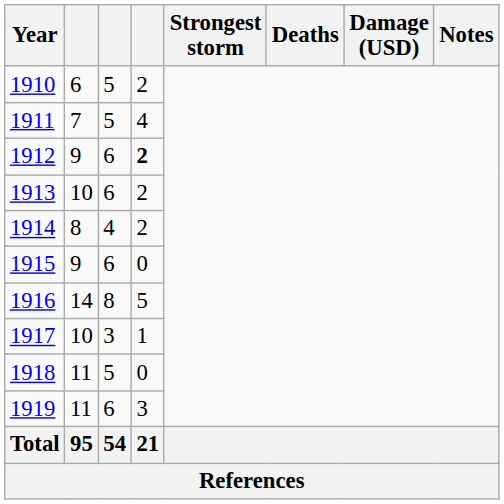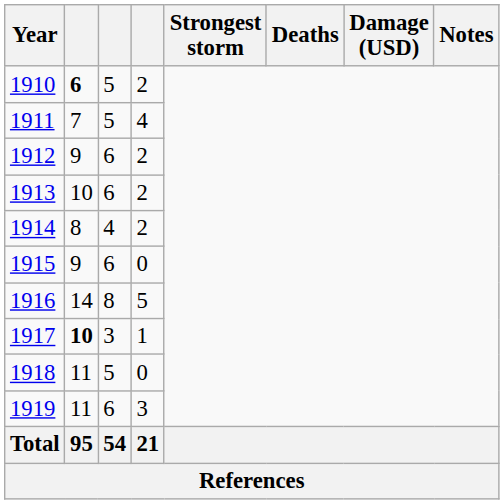(76, 84) normal -> (76, 84) bold
(142, 156) bold -> (142, 156) normal
(81, 336) normal -> (81, 336) bold
